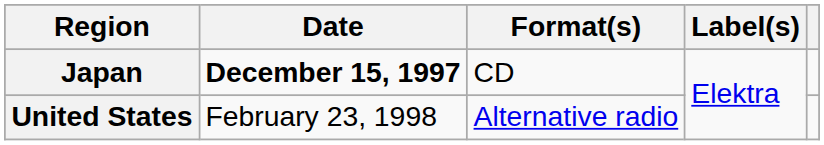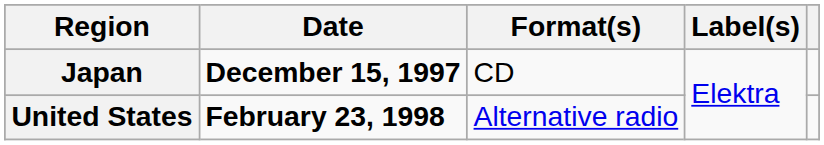(321, 116) normal -> (325, 116) bold
